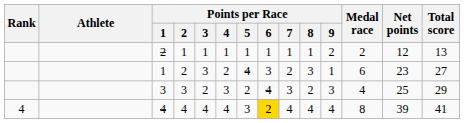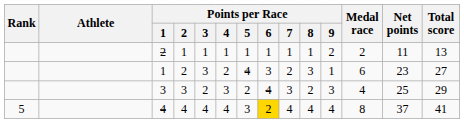(402, 52) 12 -> (402, 52) 11
(22, 109) 4 -> (22, 109) 5
(402, 109) 39 -> (402, 109) 37
